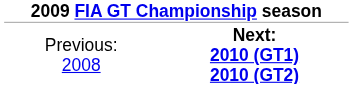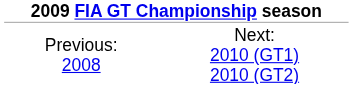(255, 55) bold -> (255, 55) normal
